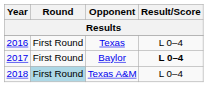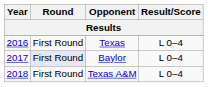(58, 58) no background -> (58, 58) lavender background
(171, 58) bold -> (171, 58) normal
(58, 74) lightblue background -> (58, 74) no background
